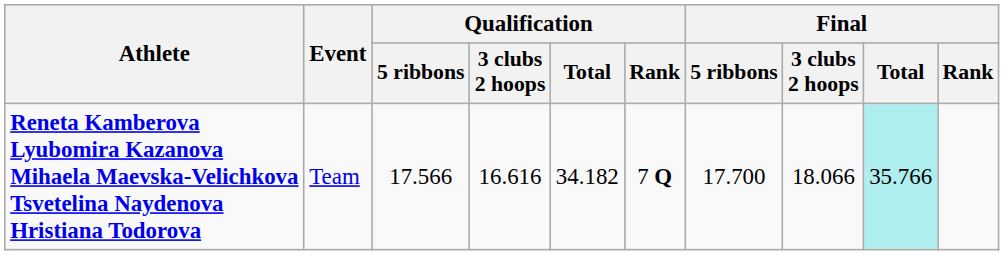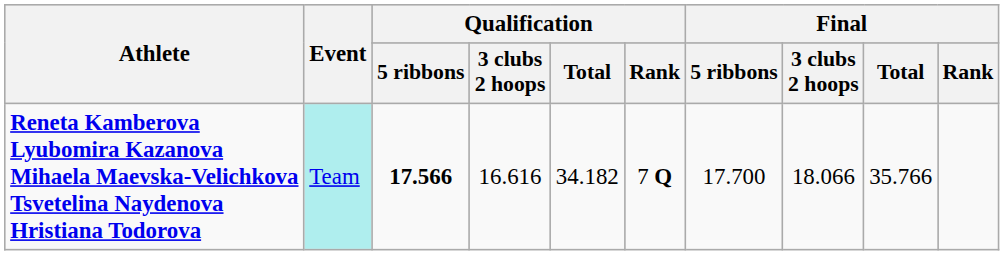(334, 176) no background -> (334, 176) paleturquoise background
(421, 176) normal -> (421, 176) bold
(901, 176) paleturquoise background -> (901, 176) no background
